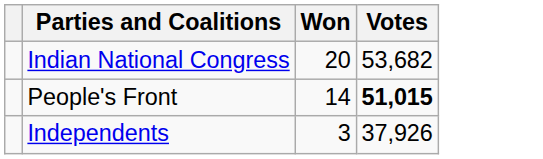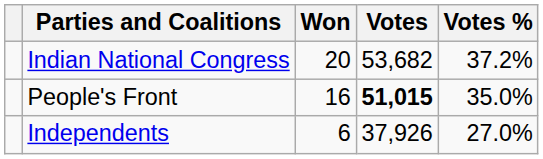+ column: (488, 23)
(338, 97) 14 -> (338, 97) 16
(344, 134) 3 -> (344, 134) 6
